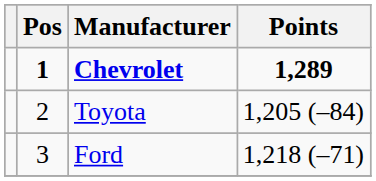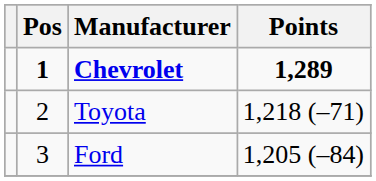(303, 111) 1,205 (–84) -> (303, 111) 1,218 (–71)
(303, 154) 1,218 (–71) -> (303, 154) 1,205 (–84)
